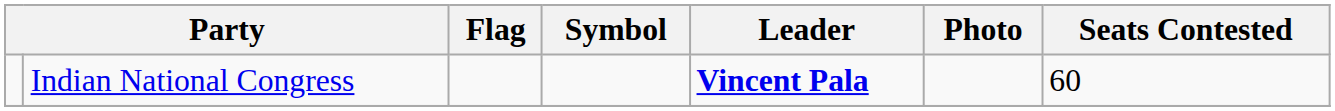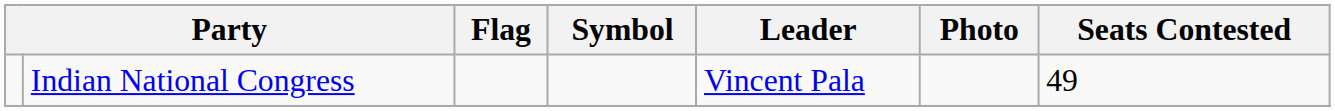(783, 79) bold -> (784, 79) normal
(1065, 79) 60 -> (1062, 79) 49
